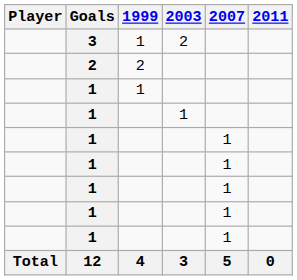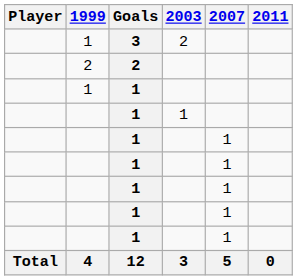columns swapped: (92, 17) <-> (140, 17)
